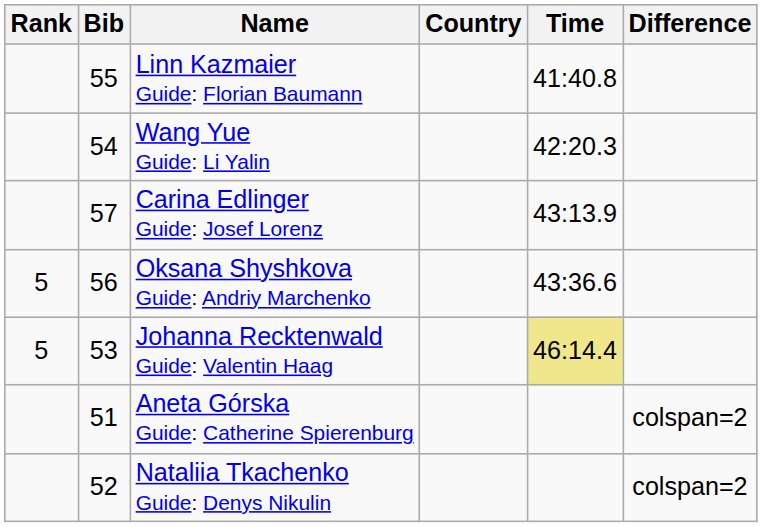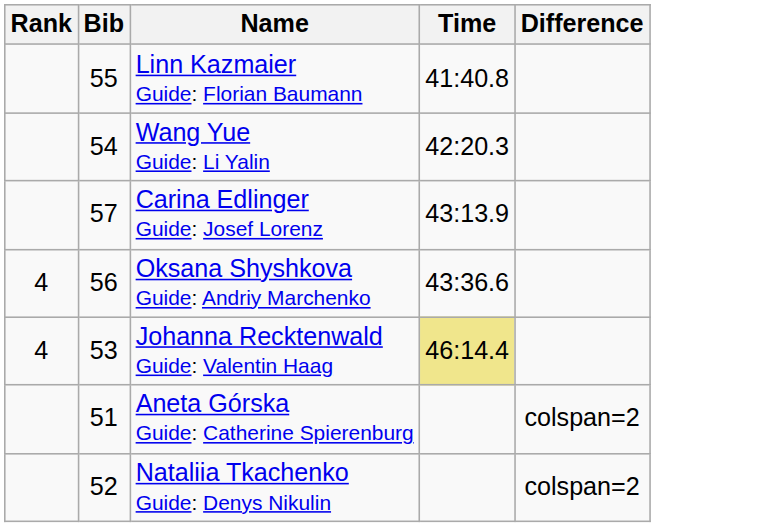- column: (473, 24)
(41, 282) 5 -> (41, 282) 4
(41, 350) 5 -> (41, 350) 4
